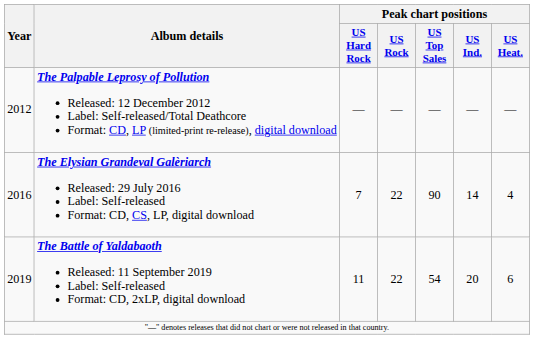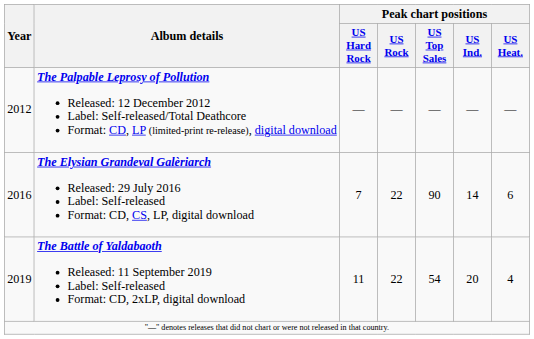(510, 194) 4 -> (510, 194) 6
(510, 279) 6 -> (510, 279) 4
